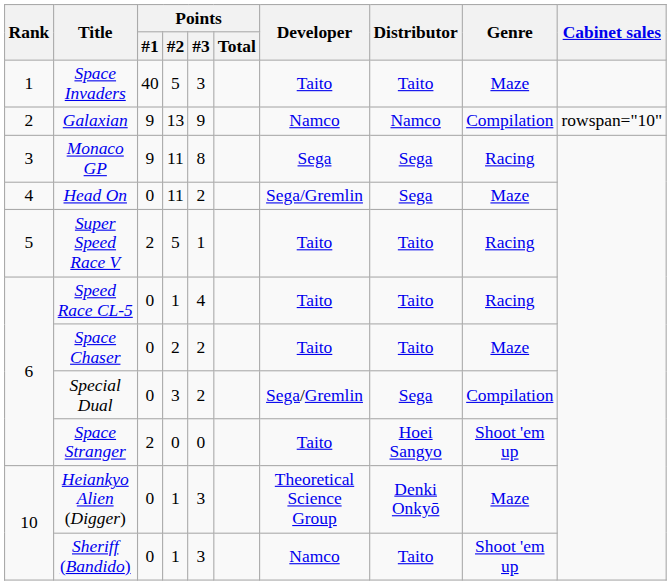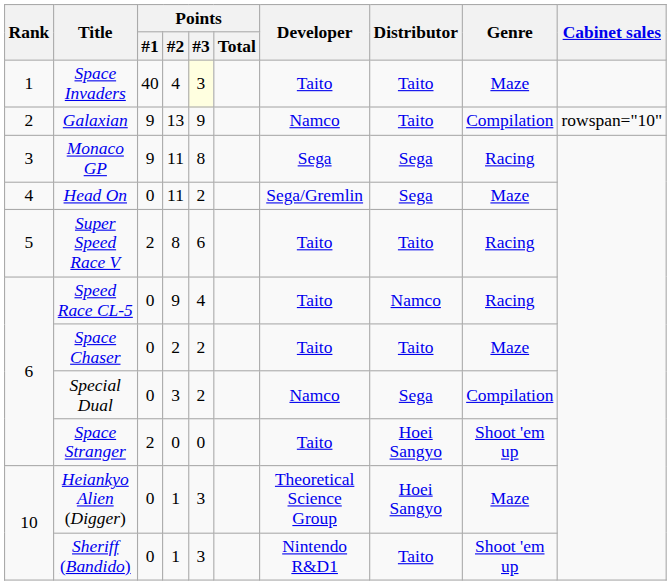(175, 83) 5 -> (176, 83) 4
(201, 83) no background -> (201, 83) lightyellow background
(416, 120) Namco -> (416, 120) Taito
(175, 243) 5 -> (176, 243) 8
(201, 243) 1 -> (201, 243) 6
(175, 300) 1 -> (176, 300) 9
(416, 300) Taito -> (416, 300) Namco
(315, 394) Sega/Gremlin -> (315, 394) Namco
(416, 499) Denki Onkyō -> (416, 499) Hoei Sangyo
(315, 556) Namco -> (315, 556) Nintendo R&D1
